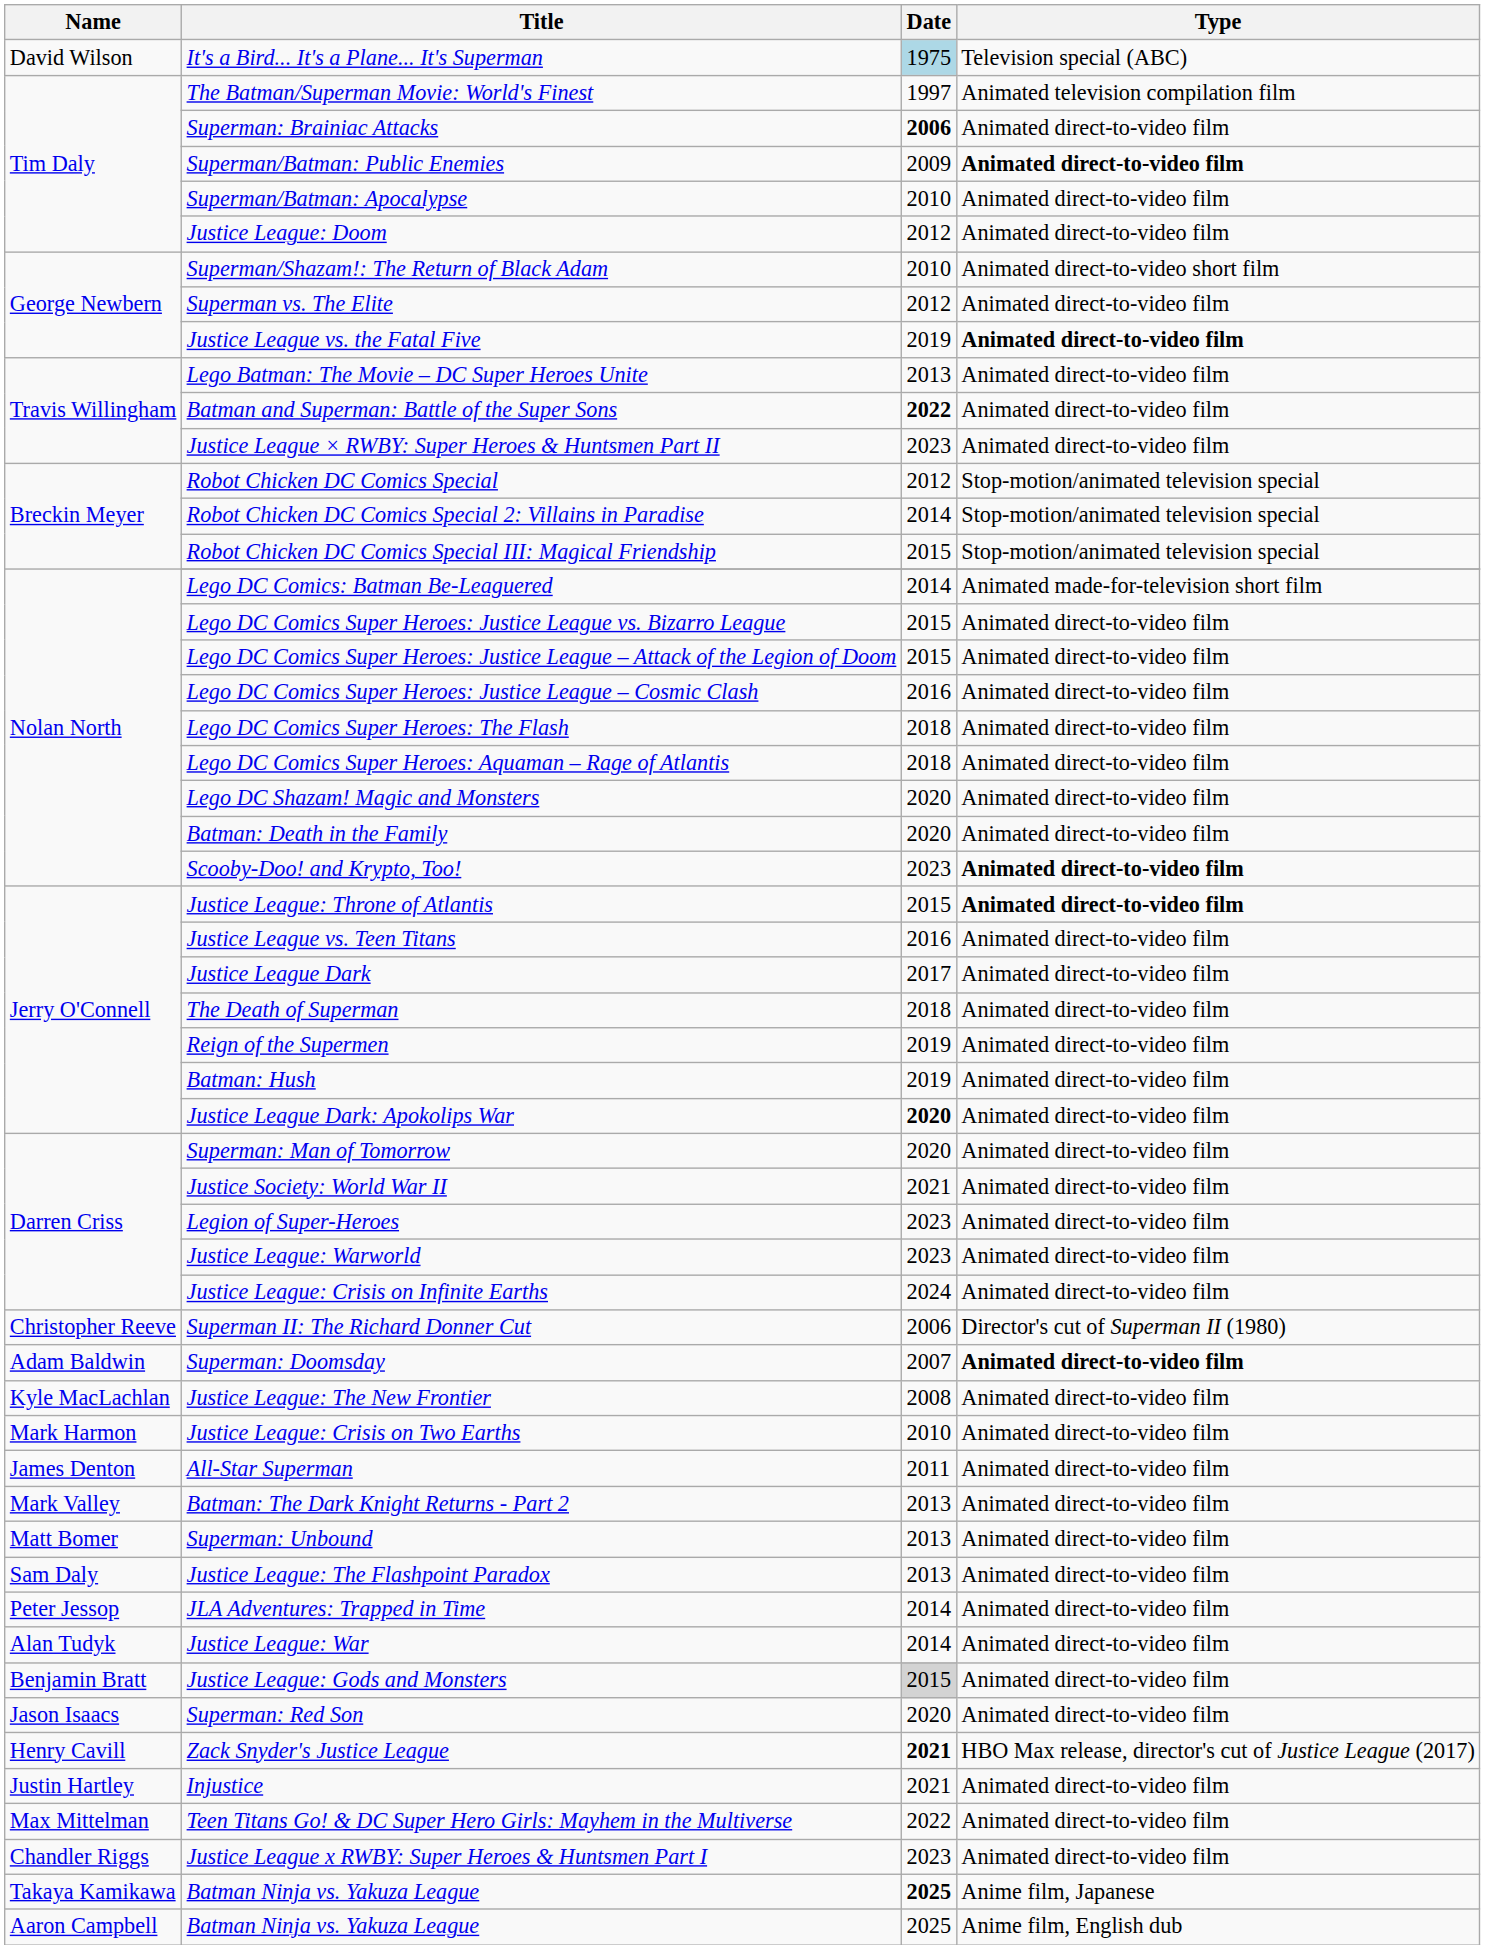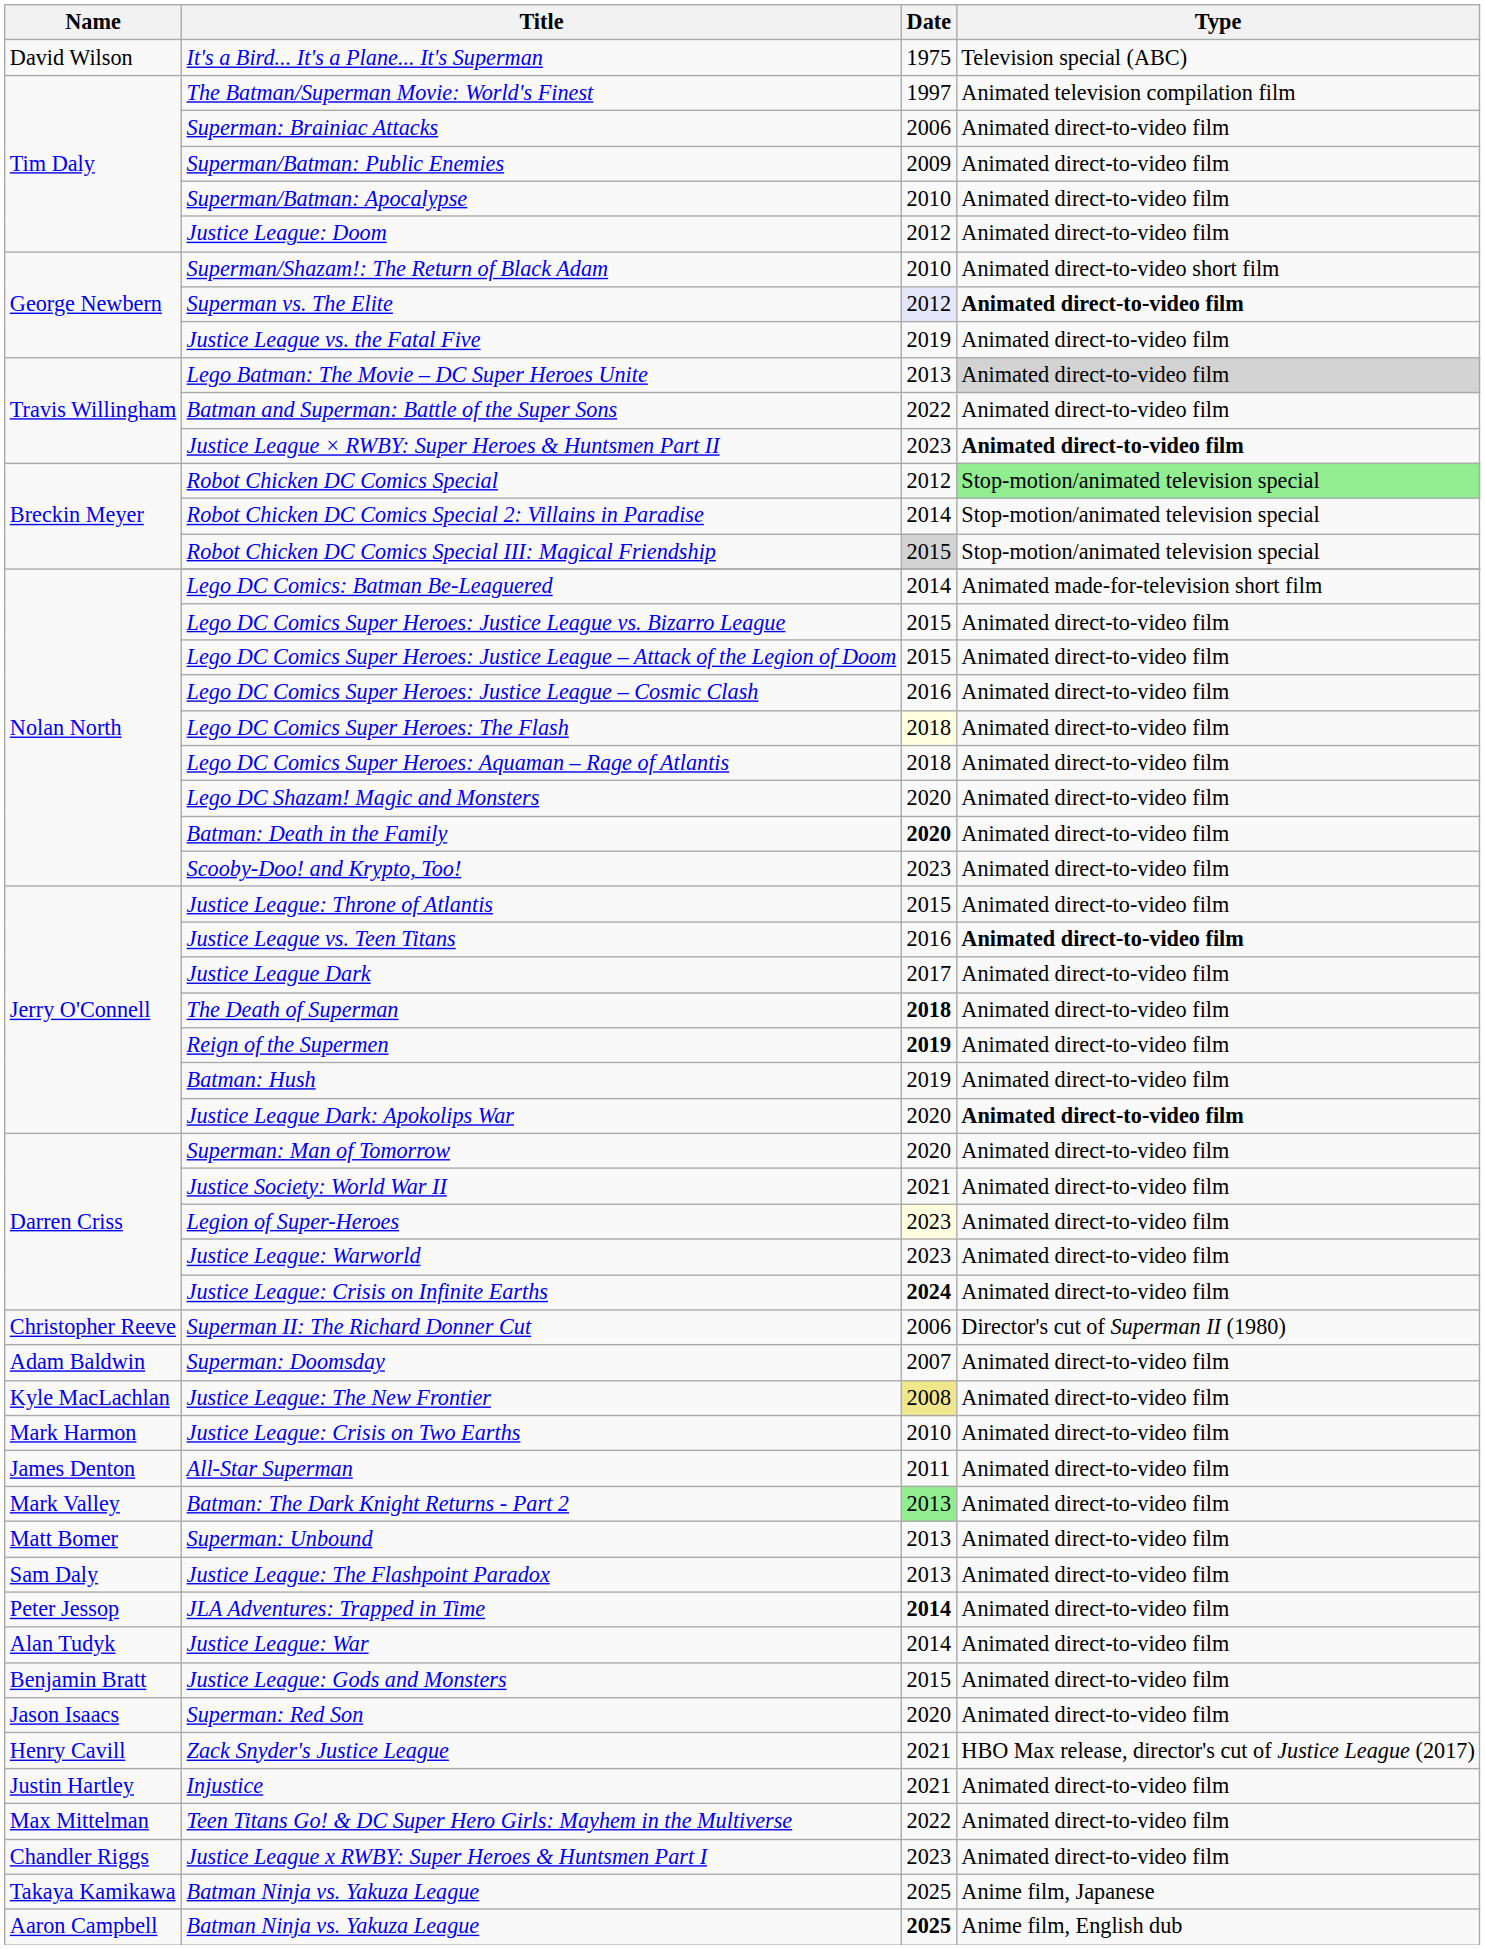(929, 57) lightblue background -> (929, 57) no background
(929, 127) bold -> (929, 127) normal
(1103, 163) bold -> (1095, 163) normal
(929, 304) no background -> (929, 304) lavender background
(1095, 304) normal -> (1103, 304) bold
(1103, 339) bold -> (1095, 339) normal
(1095, 374) no background -> (1095, 374) lightgrey background
(929, 410) bold -> (929, 410) normal
(1095, 445) normal -> (1103, 445) bold
(1140, 480) no background -> (1140, 480) lightgreen background
(929, 551) no background -> (929, 551) lightgrey background
(929, 727) no background -> (929, 727) lightyellow background
(929, 833) normal -> (929, 833) bold
(1103, 868) bold -> (1095, 868) normal
(1103, 903) bold -> (1095, 903) normal
(1095, 939) normal -> (1103, 939) bold
(929, 1009) normal -> (929, 1009) bold
(929, 1045) normal -> (929, 1045) bold
(929, 1115) bold -> (929, 1115) normal
(1095, 1115) normal -> (1103, 1115) bold
(929, 1221) no background -> (929, 1221) lightyellow background
(929, 1291) normal -> (929, 1291) bold
(1103, 1362) bold -> (1095, 1362) normal
(929, 1397) no background -> (929, 1397) khaki background
(929, 1503) no background -> (929, 1503) lightgreen background
(929, 1609) normal -> (929, 1609) bold
(929, 1679) lightgrey background -> (929, 1679) no background
(929, 1750) bold -> (929, 1750) normal
(929, 1891) bold -> (929, 1891) normal
(929, 1926) normal -> (929, 1926) bold
